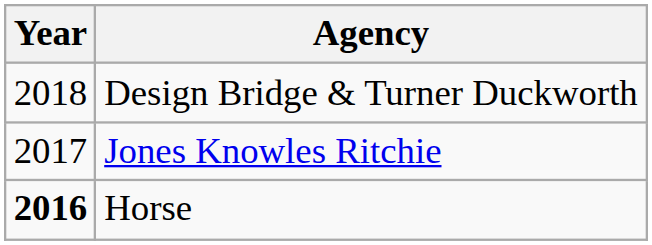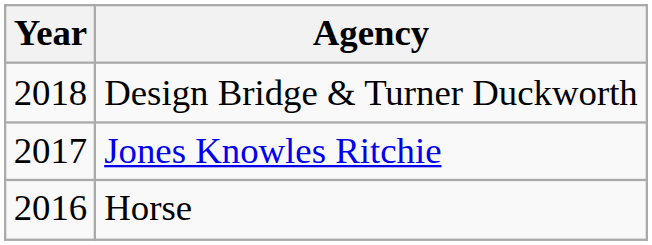(50, 208) bold -> (50, 208) normal
